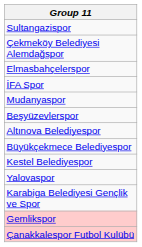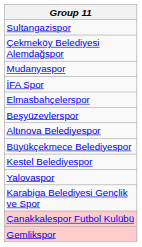(48, 69) Elmasbahçelerspor -> (36, 69) Mudanyaspor
(36, 100) Mudanyaspor -> (48, 100) Elmasbahçelerspor
(31, 219) Gemlikspor -> (70, 219) Çanakkalespor Futbol Kulübü
(70, 234) Çanakkalespor Futbol Kulübü -> (31, 234) Gemlikspor
